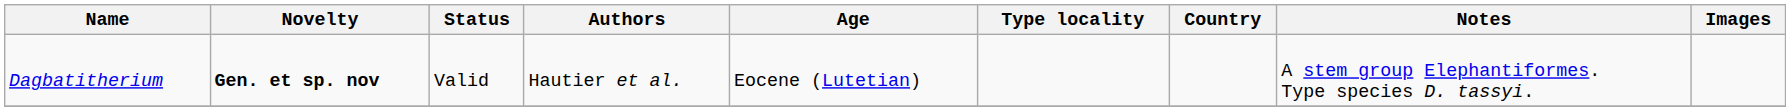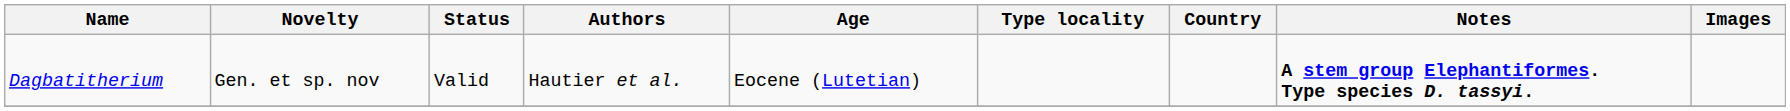(297, 81) bold -> (297, 81) normal
(1441, 81) normal -> (1441, 81) bold
